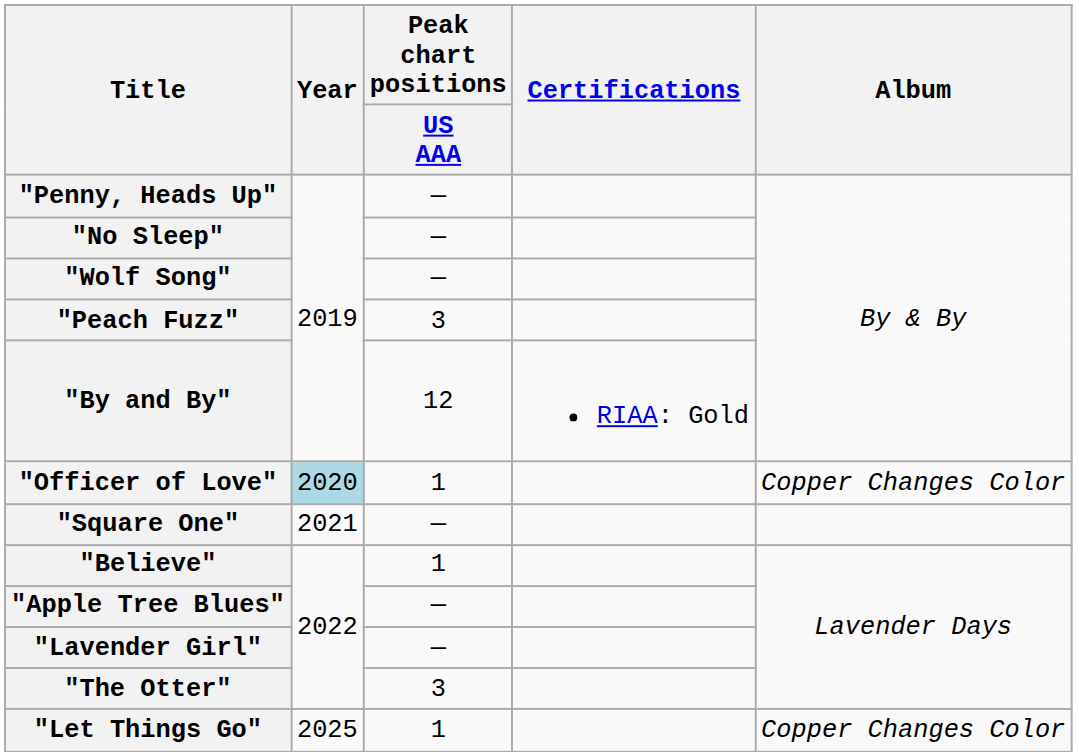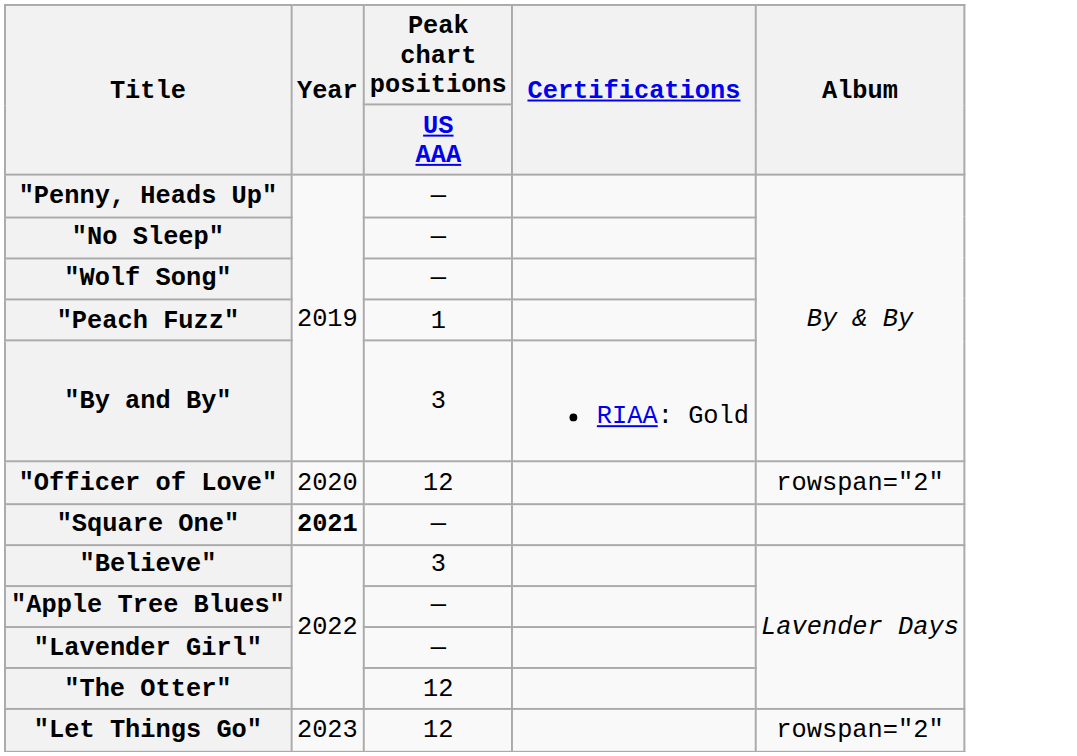(438, 320) 3 -> (438, 320) 1
(438, 401) 12 -> (438, 401) 3
(327, 483) lightblue background -> (327, 483) no background
(438, 483) 1 -> (438, 483) 12
(913, 483) Copper Changes Color -> (860, 483) rowspan="2"
(327, 524) normal -> (327, 524) bold
(438, 565) 1 -> (438, 565) 3
(438, 689) 3 -> (438, 689) 12
(327, 730) 2025 -> (327, 730) 2023
(438, 730) 1 -> (438, 730) 12
(913, 730) Copper Changes Color -> (860, 730) rowspan="2"
